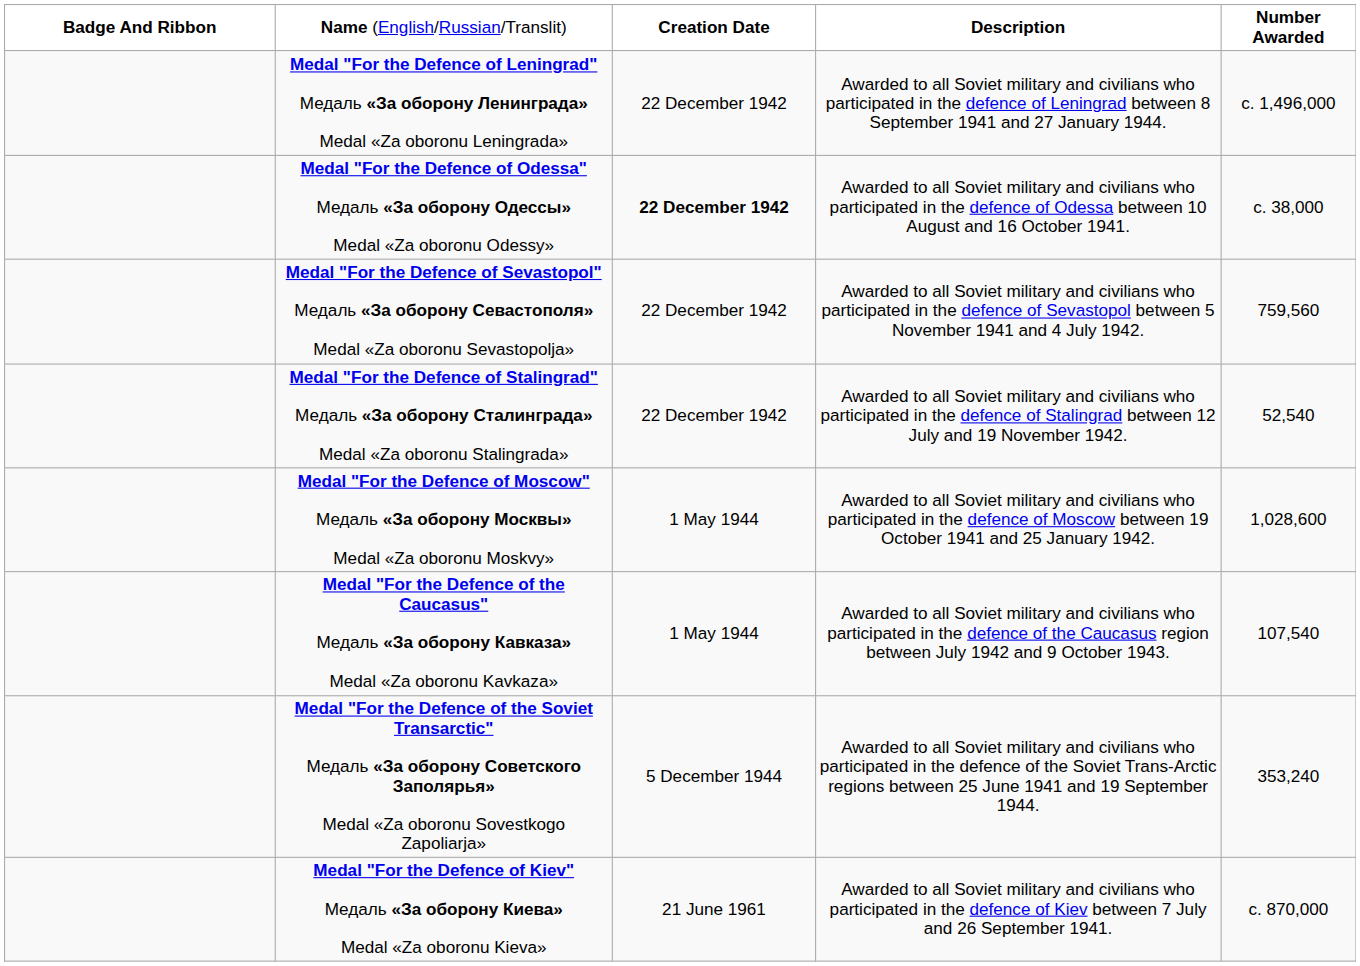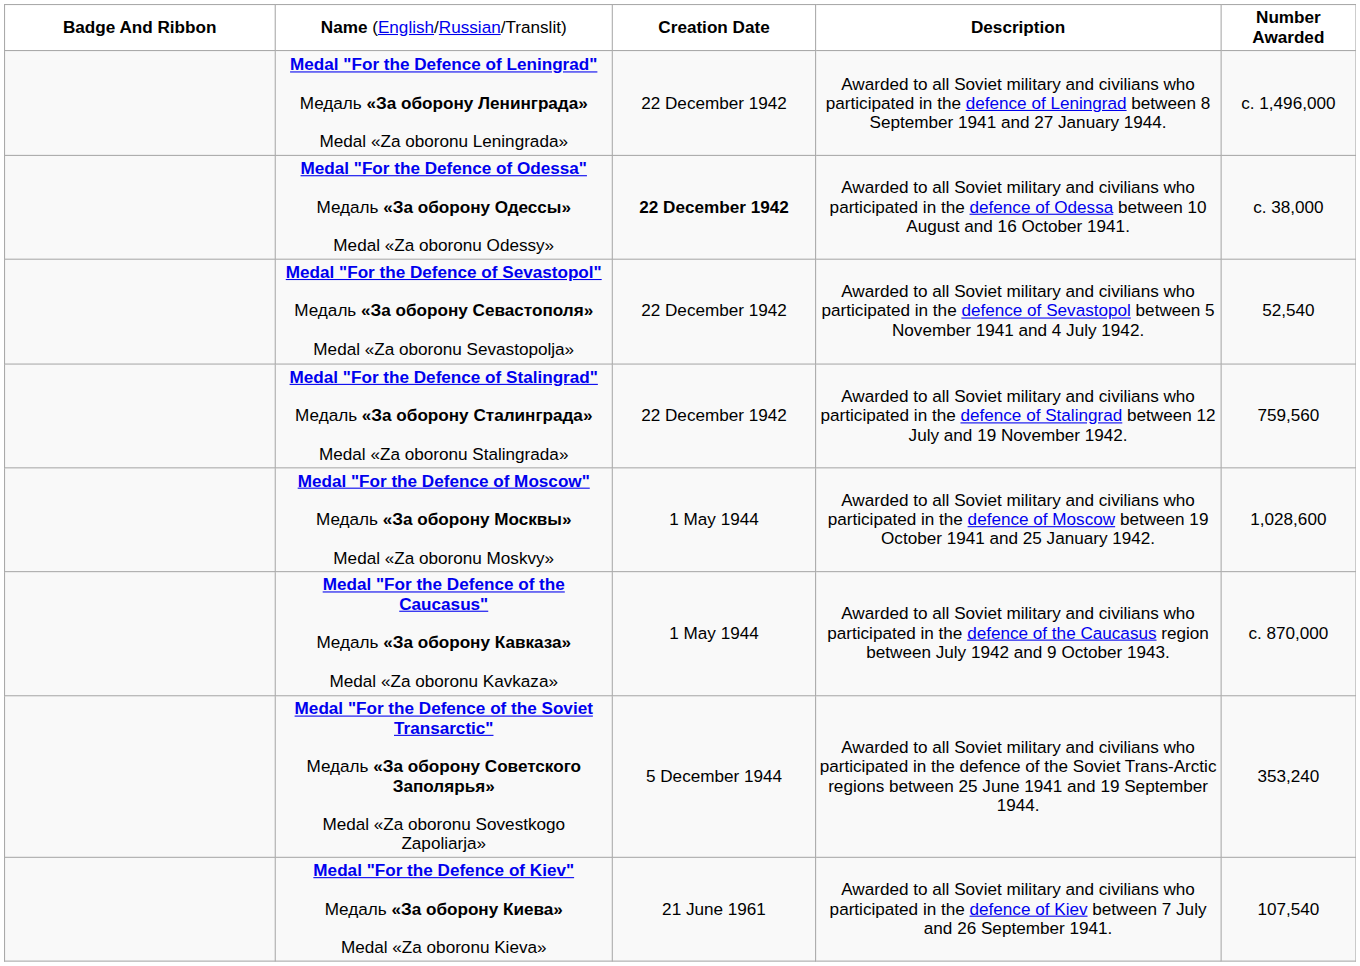(1288, 311) 759,560 -> (1288, 311) 52,540
(1288, 415) 52,540 -> (1288, 415) 759,560
(1288, 633) 107,540 -> (1288, 633) c. 870,000
(1288, 909) c. 870,000 -> (1288, 909) 107,540
